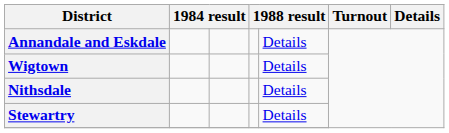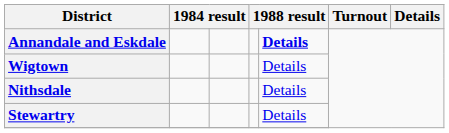(285, 41) normal -> (285, 41) bold
